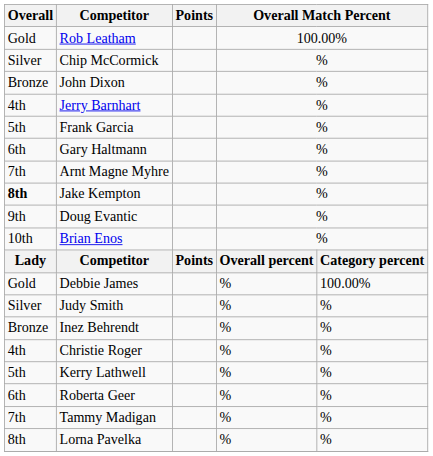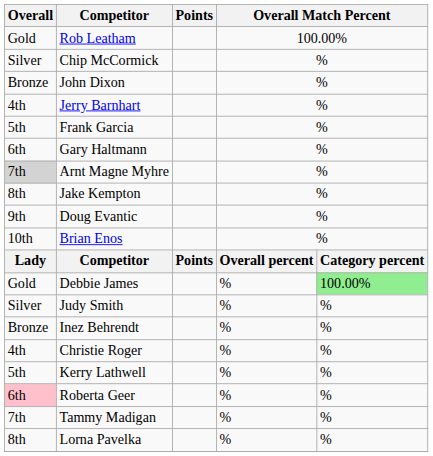(17, 171) no background -> (17, 171) lightgrey background
(17, 194) bold -> (17, 194) normal
(345, 283) no background -> (345, 283) lightgreen background
(17, 395) no background -> (17, 395) pink background
